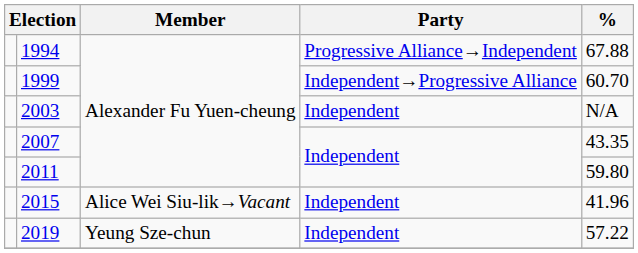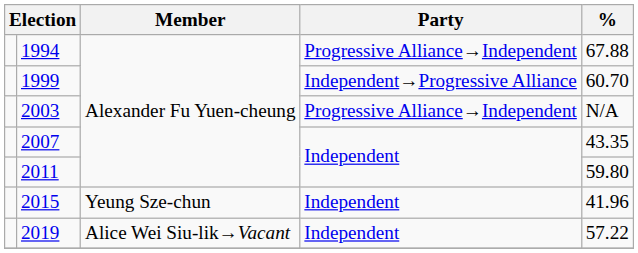(352, 111) Independent -> (441, 111) Progressive Alliance→Independent
(188, 202) Alice Wei Siu-lik→Vacant -> (148, 202) Yeung Sze-chun
(148, 232) Yeung Sze-chun -> (188, 232) Alice Wei Siu-lik→Vacant
